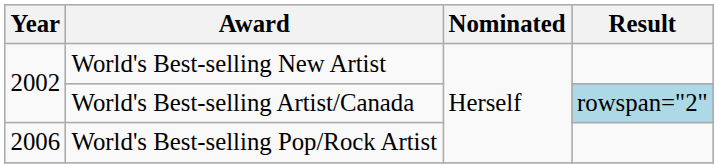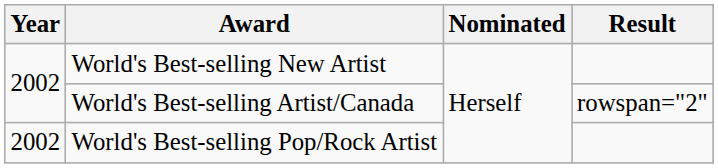(642, 102) lightblue background -> (642, 102) no background
(35, 142) 2006 -> (35, 142) 2002
